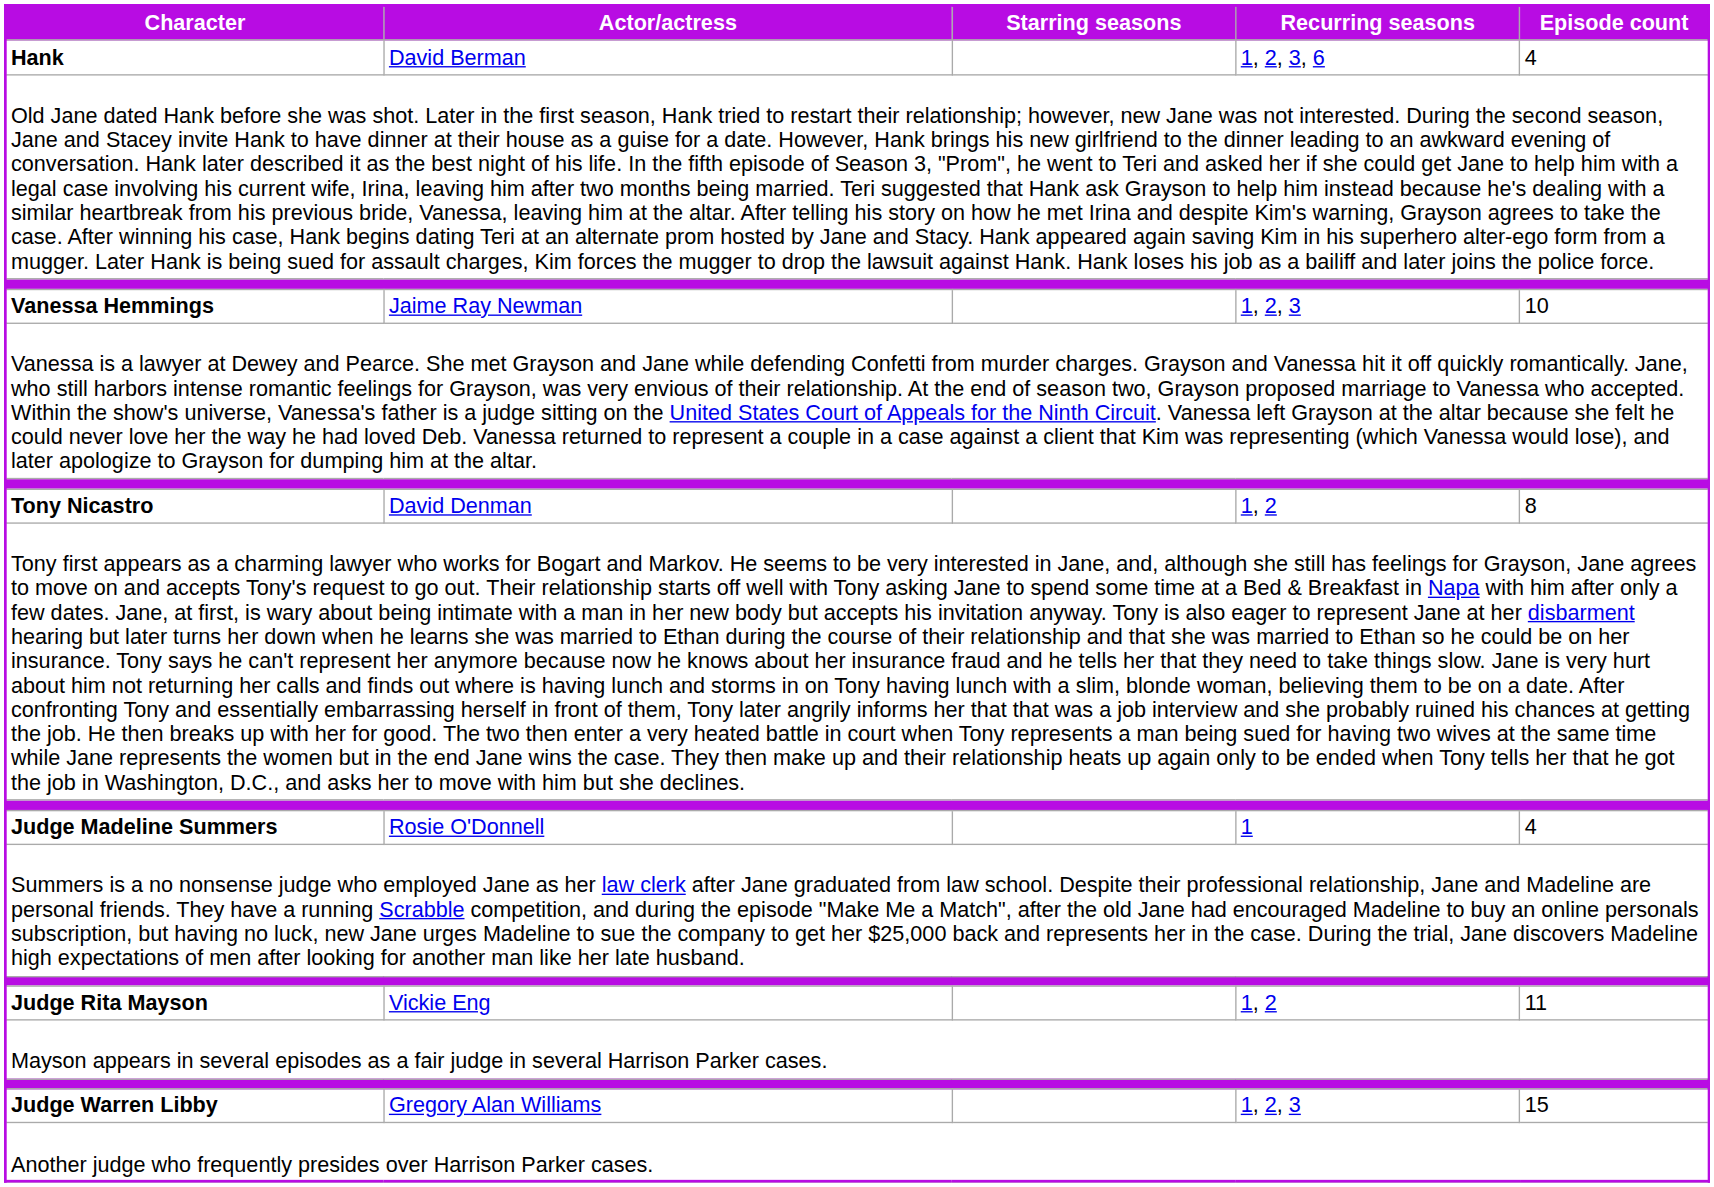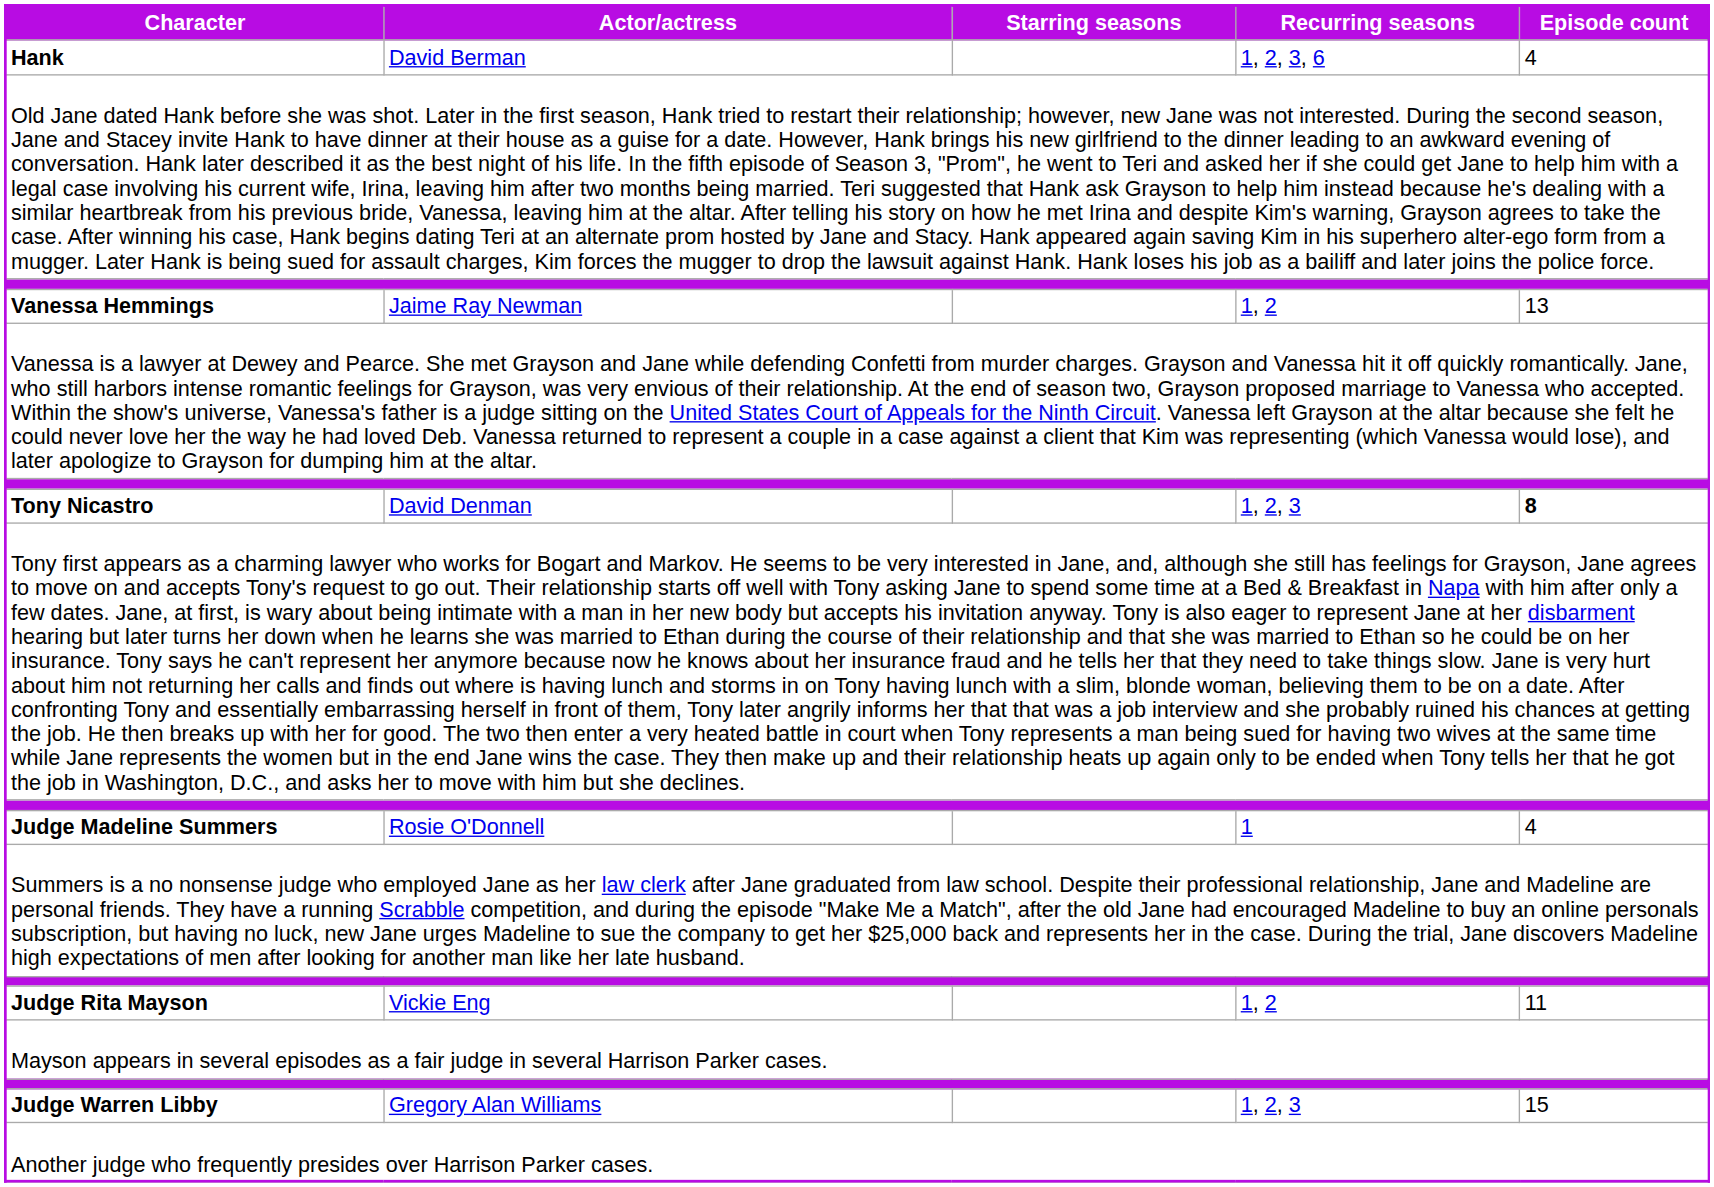(1271, 305) 1, 2, 3 -> (1259, 305) 1, 2
(1537, 305) 10 -> (1537, 305) 13
(1259, 505) 1, 2 -> (1271, 505) 1, 2, 3
(1531, 505) normal -> (1531, 505) bold
